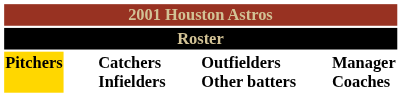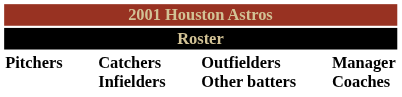(34, 62) gold background -> (34, 62) no background
